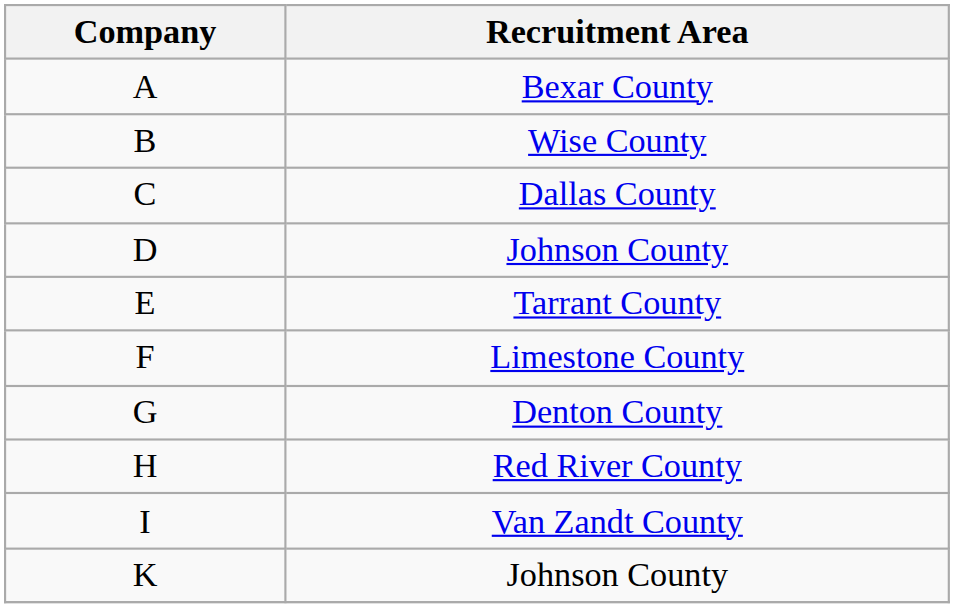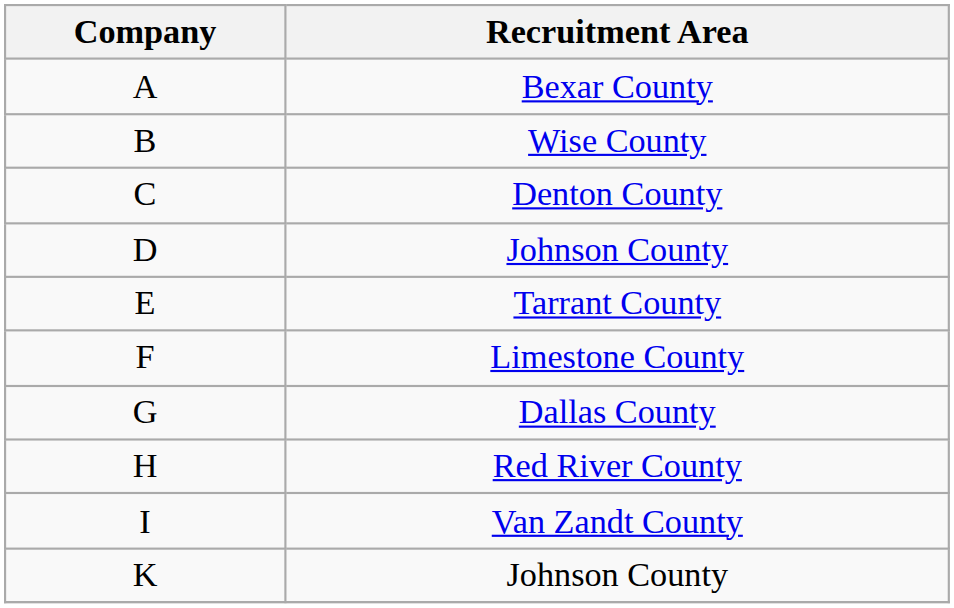(617, 194) Dallas County -> (617, 194) Denton County
(617, 411) Denton County -> (617, 411) Dallas County
